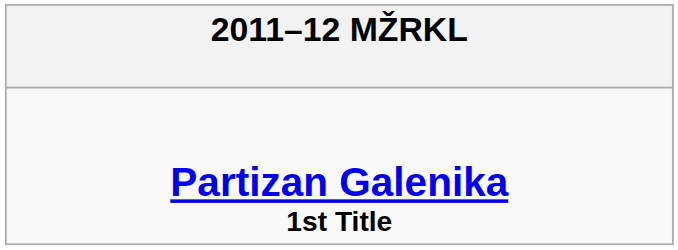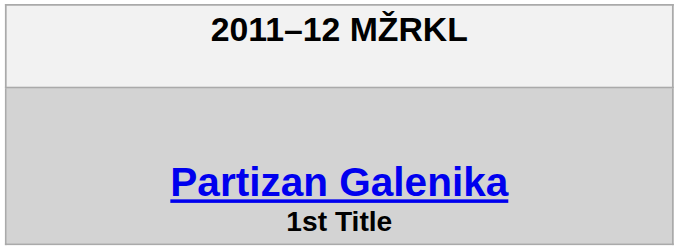(339, 197) no background -> (339, 197) lightgrey background
